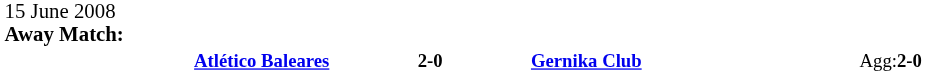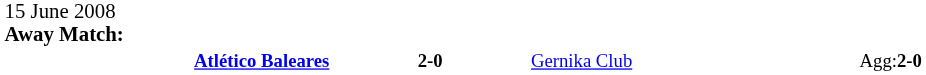(586, 61) bold -> (582, 61) normal
